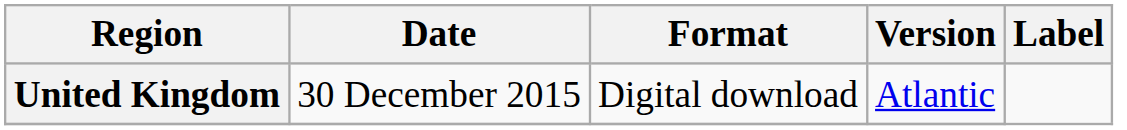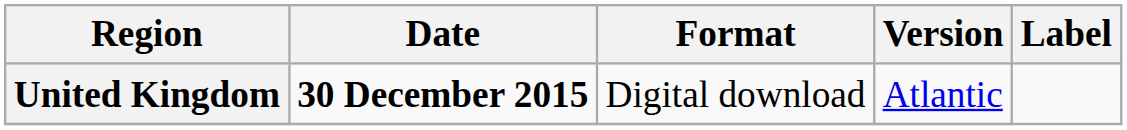(439, 93) normal -> (443, 93) bold
